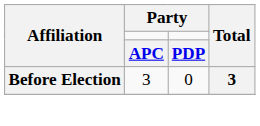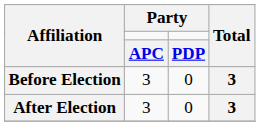+ row: (65, 107)
